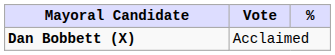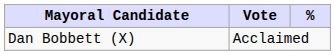(72, 39) bold -> (72, 39) normal
